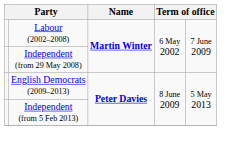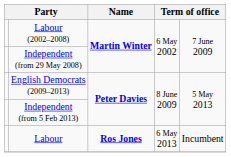+ row: (48, 139)
